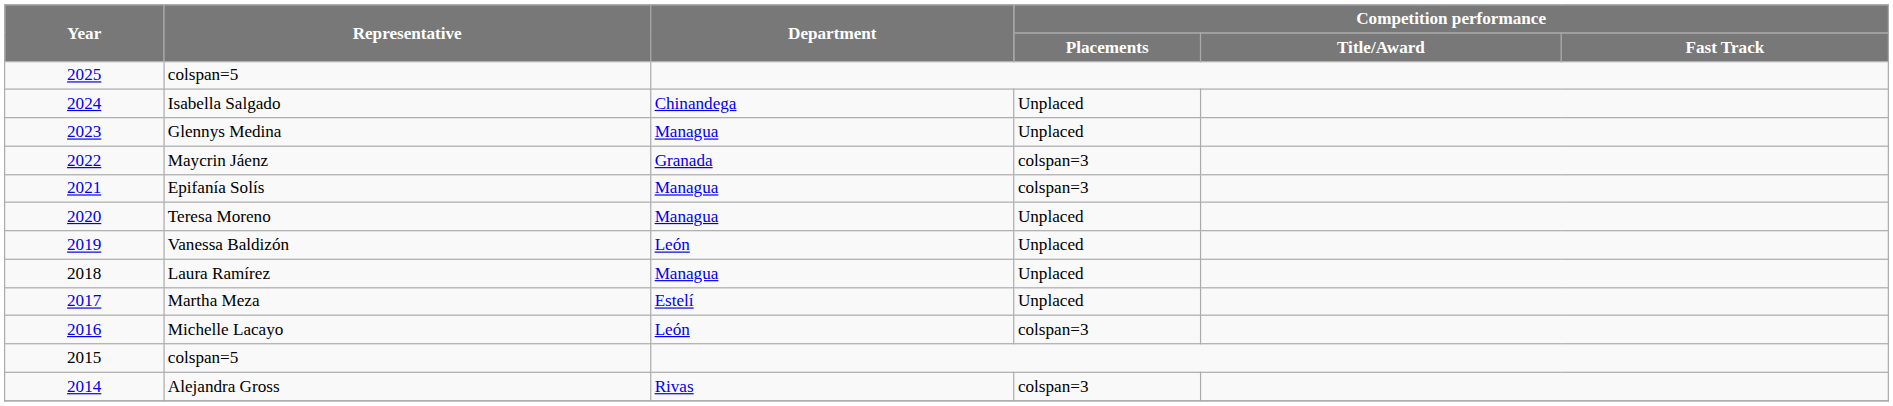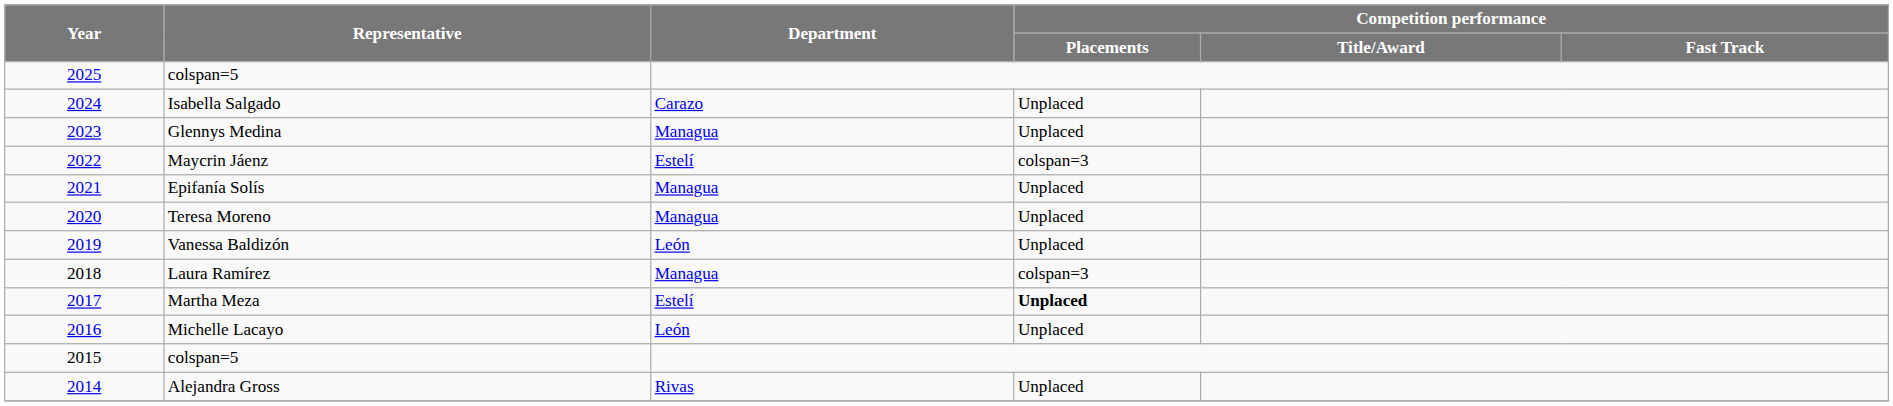(696, 103) Chinandega -> (679, 103) Carazo
(684, 160) Granada -> (674, 160) Estelí
(1053, 188) colspan=3 -> (1051, 188) Unplaced
(1051, 273) Unplaced -> (1053, 273) colspan=3
(1051, 301) normal -> (1053, 301) bold
(1053, 329) colspan=3 -> (1051, 329) Unplaced
(1053, 386) colspan=3 -> (1051, 386) Unplaced
